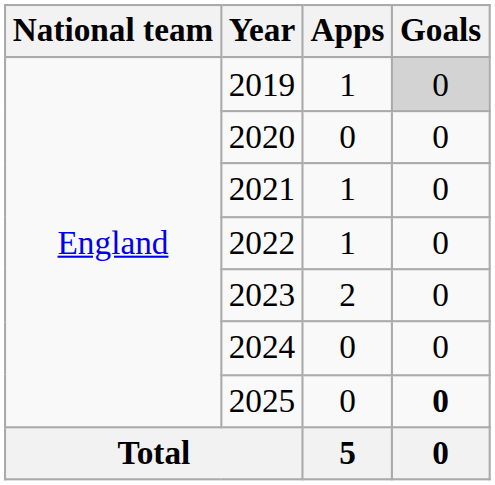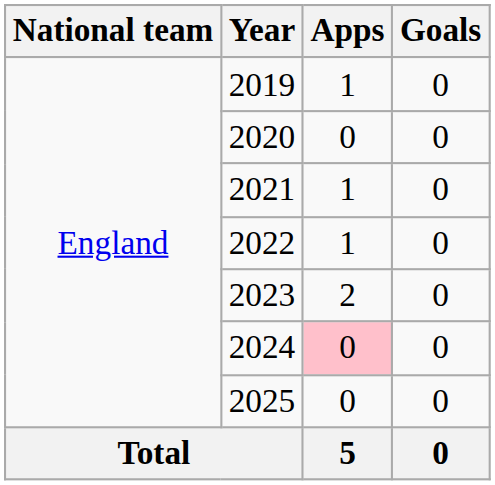(441, 83) lightgrey background -> (441, 83) no background
(348, 347) no background -> (348, 347) pink background
(441, 400) bold -> (441, 400) normal
